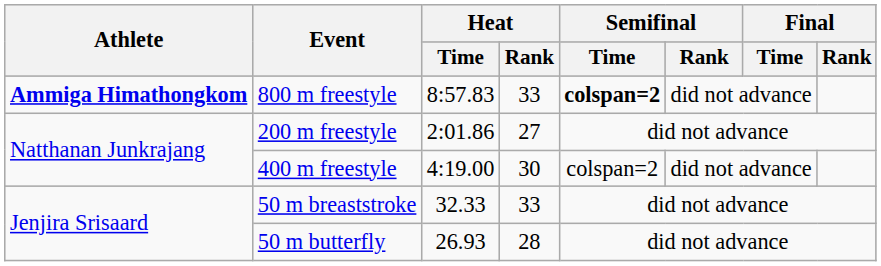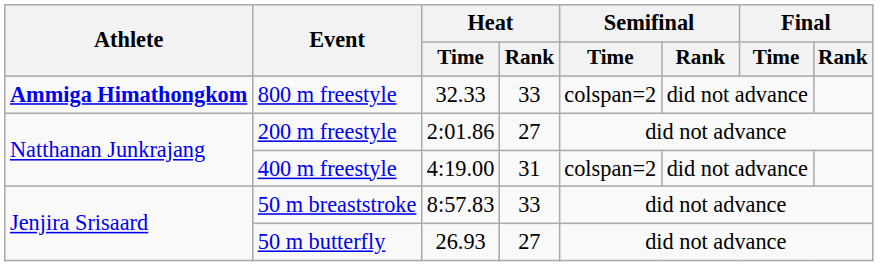(461, 94) 8:57.83 -> (461, 94) 32.33
(612, 94) bold -> (610, 94) normal
(529, 168) 30 -> (529, 168) 31
(461, 205) 32.33 -> (461, 205) 8:57.83
(529, 242) 28 -> (529, 242) 27
